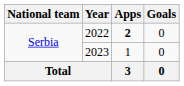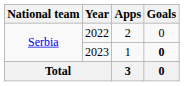(128, 33) bold -> (128, 33) normal
(161, 52) normal -> (161, 52) bold
